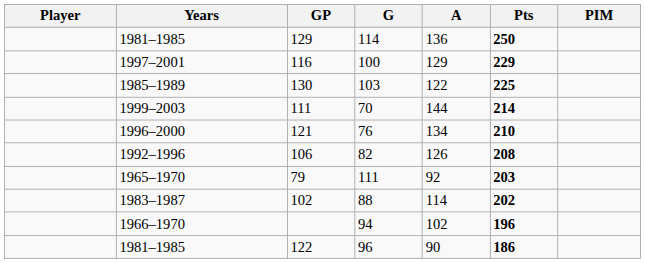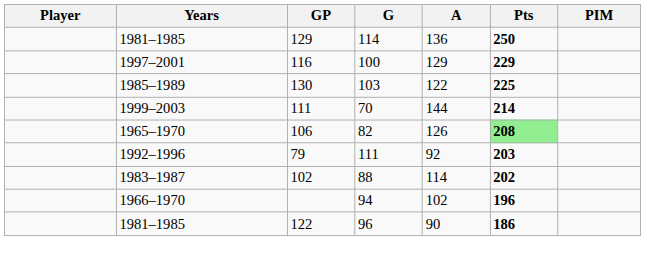- row: (301, 131)
(152, 154) 1992–1996 -> (152, 131) 1965–1970
(504, 154) no background -> (504, 131) lightgreen background
(152, 177) 1965–1970 -> (152, 154) 1992–1996
